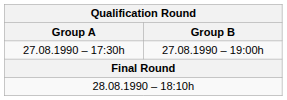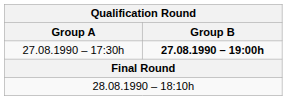(213, 49) normal -> (212, 49) bold
